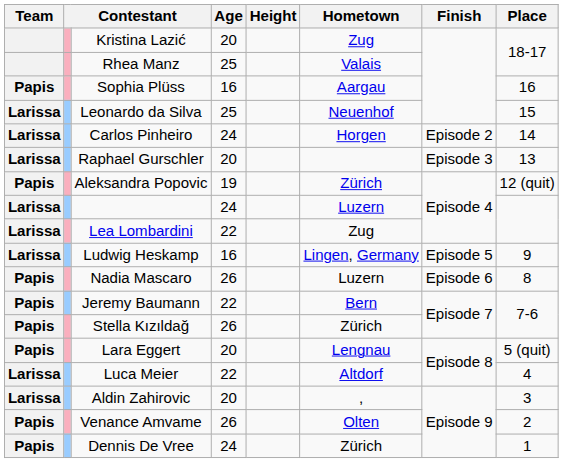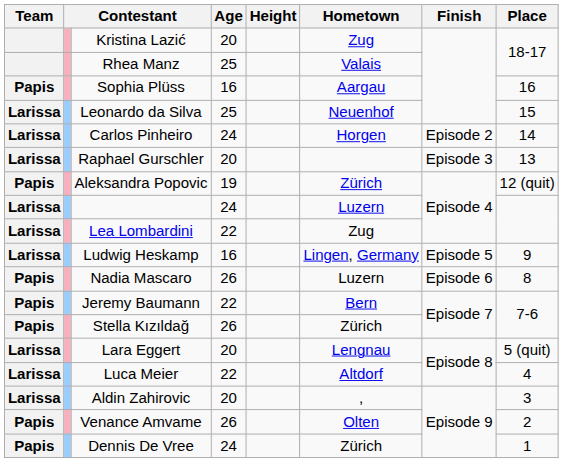(34, 350) Papis -> (34, 350) Larissa
